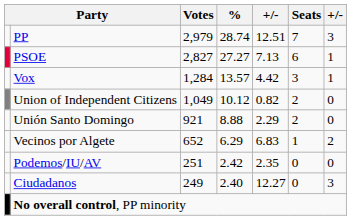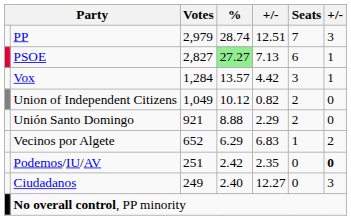(235, 57) no background -> (235, 57) lightgreen background
(331, 162) normal -> (331, 162) bold
